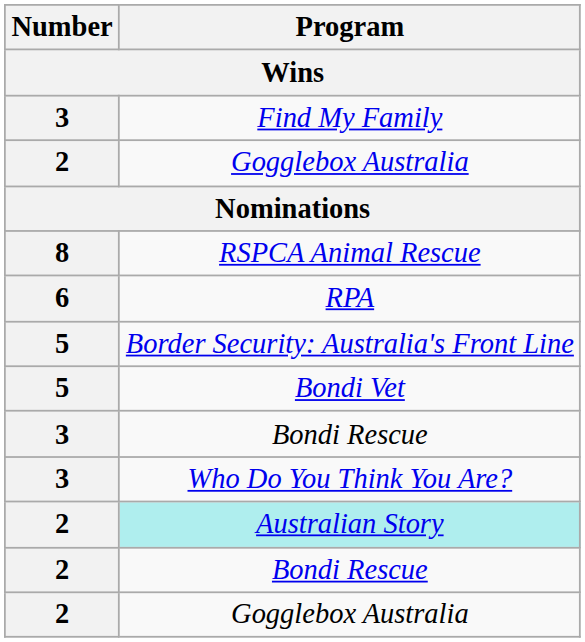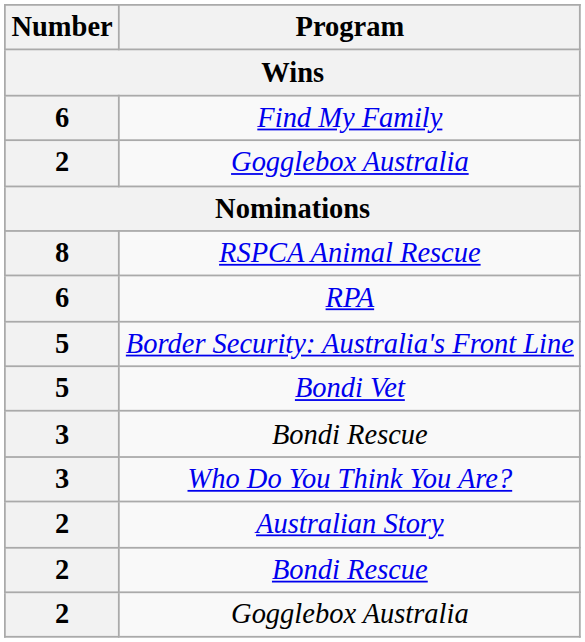(62, 117) 3 -> (62, 117) 6
(350, 523) paleturquoise background -> (350, 523) no background
